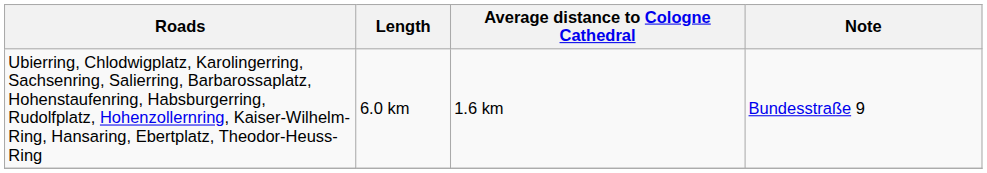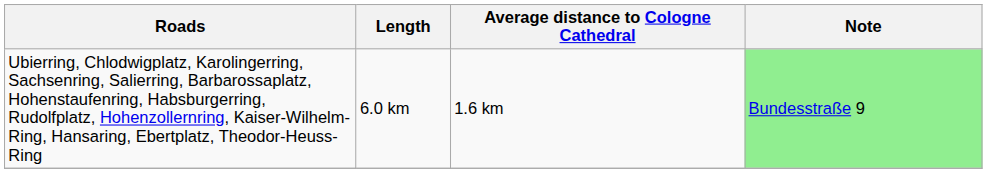(807, 108) no background -> (807, 108) lightgreen background
